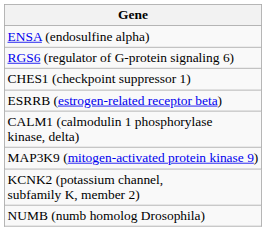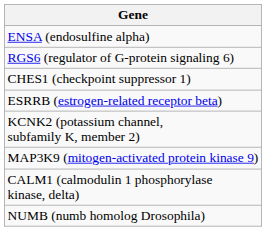(110, 129) CALM1 (calmodulin 1 phosphorylase kinase, delta) -> (85, 129) KCNK2 (potassium channel, subfamily K, member 2)
(85, 187) KCNK2 (potassium channel, subfamily K, member 2) -> (110, 187) CALM1 (calmodulin 1 phosphorylase kinase, delta)
